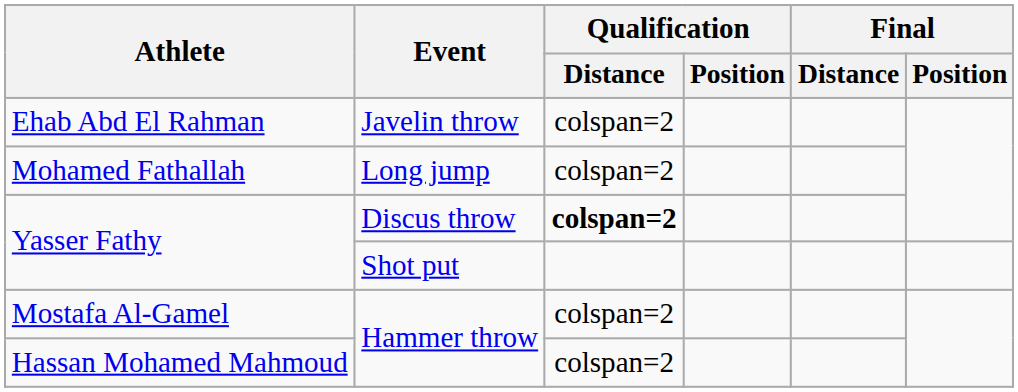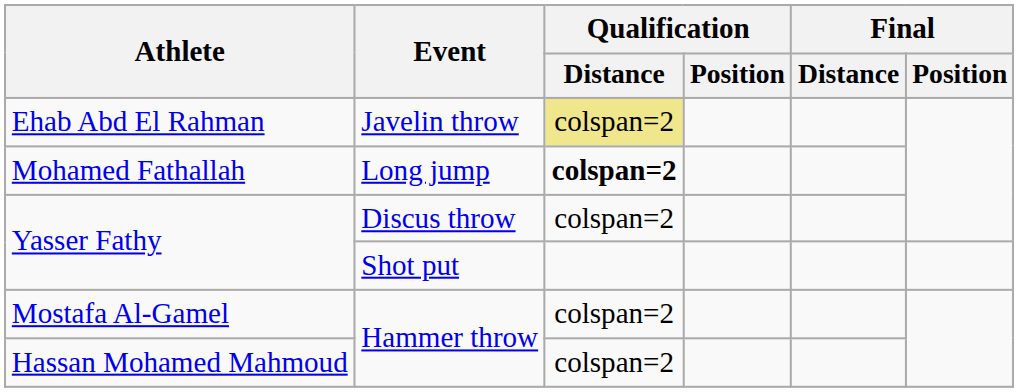(614, 122) no background -> (614, 122) khaki background
(614, 170) normal -> (614, 170) bold
(614, 218) bold -> (614, 218) normal
